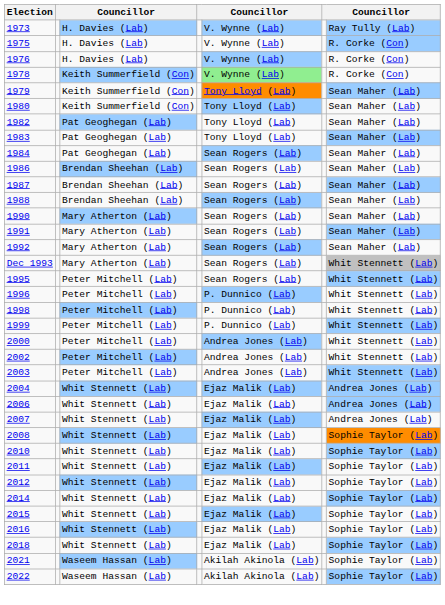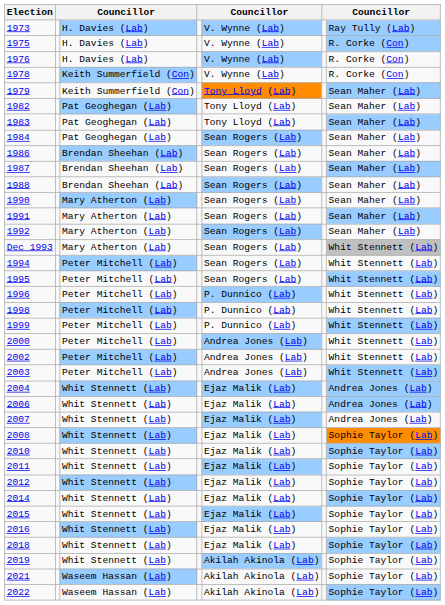(244, 75) lightgreen background -> (244, 75) no background
- row: (18, 106)
+ row: (18, 263)
+ row: (18, 561)
